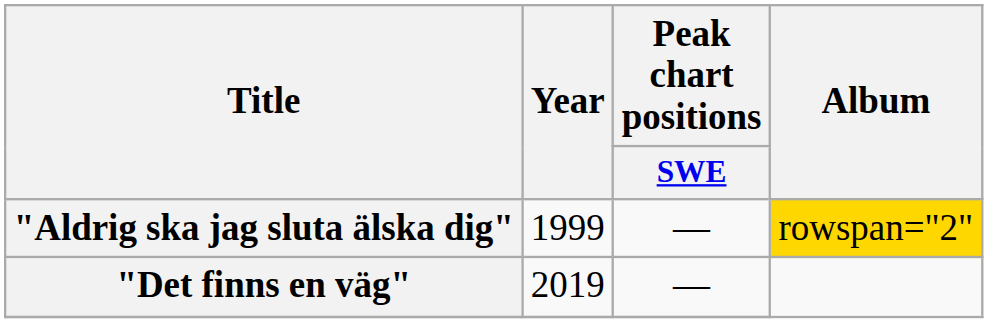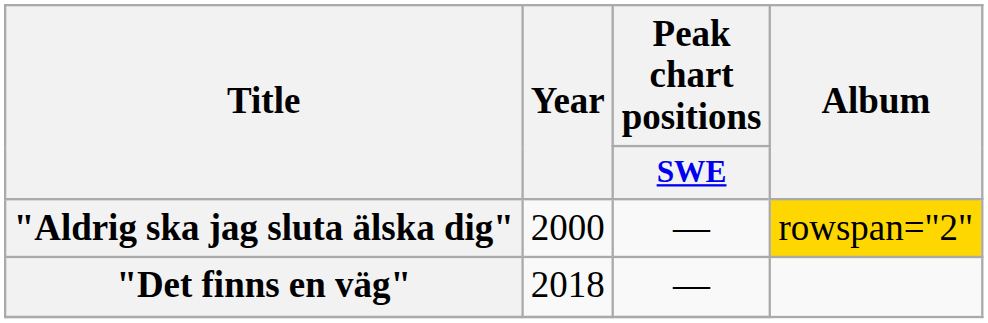(568, 227) 1999 -> (568, 227) 2000
(568, 286) 2019 -> (568, 286) 2018
